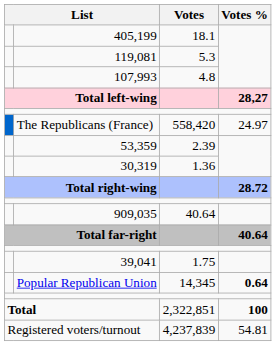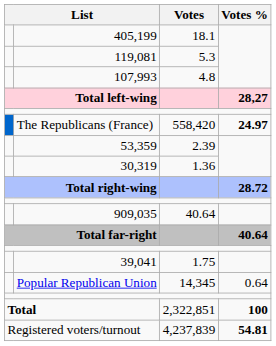(253, 124) normal -> (253, 124) bold
(256, 282) bold -> (256, 282) normal
(253, 330) normal -> (253, 330) bold
